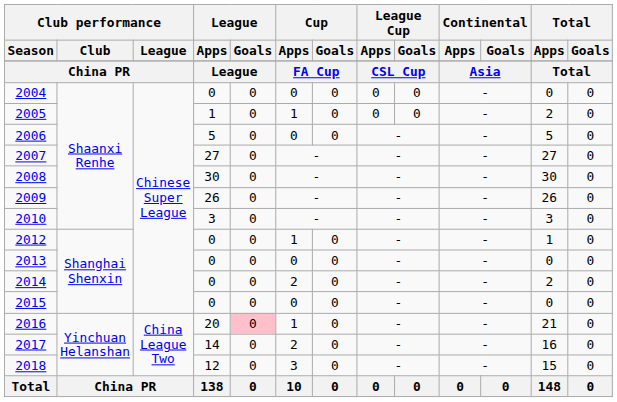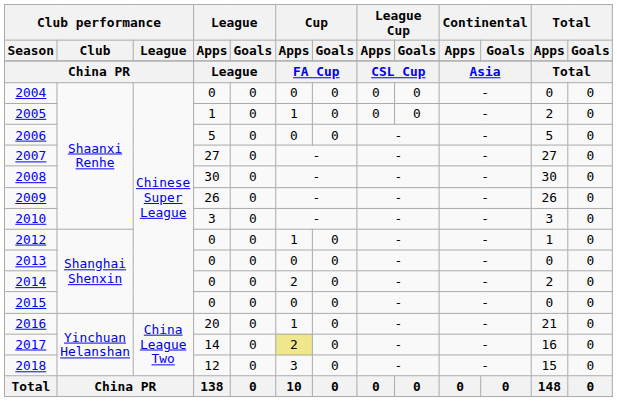(253, 323) pink background -> (253, 323) no background
(294, 344) no background -> (294, 344) khaki background
